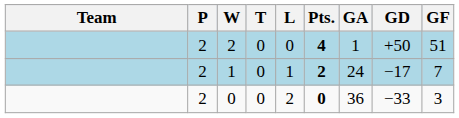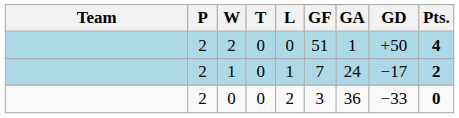columns swapped: (438, 17) <-> (321, 17)
